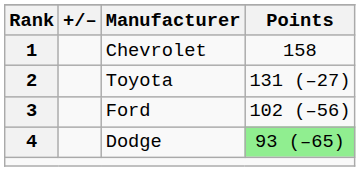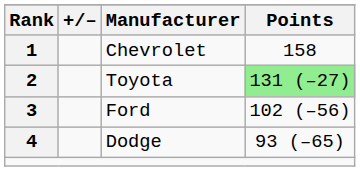(300, 81) no background -> (300, 81) lightgreen background
(300, 142) lightgreen background -> (300, 142) no background
